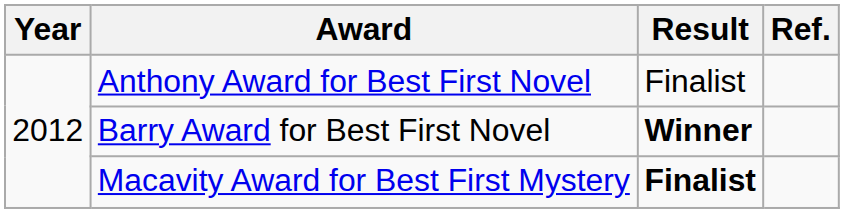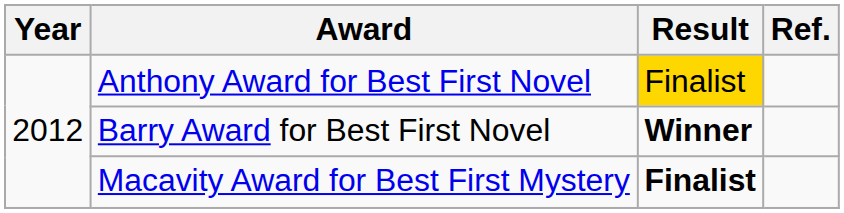(695, 80) no background -> (695, 80) gold background
